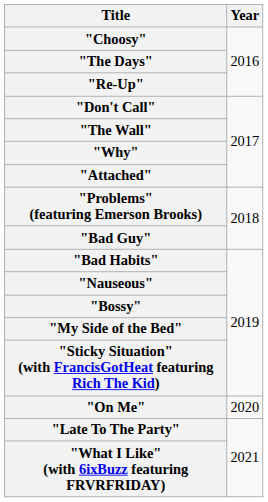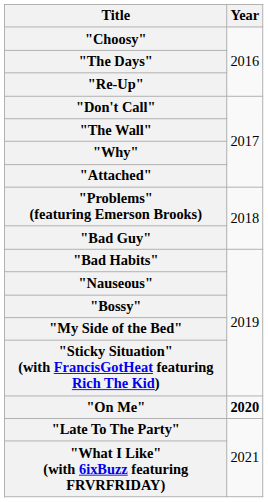(245, 407) normal -> (245, 407) bold
